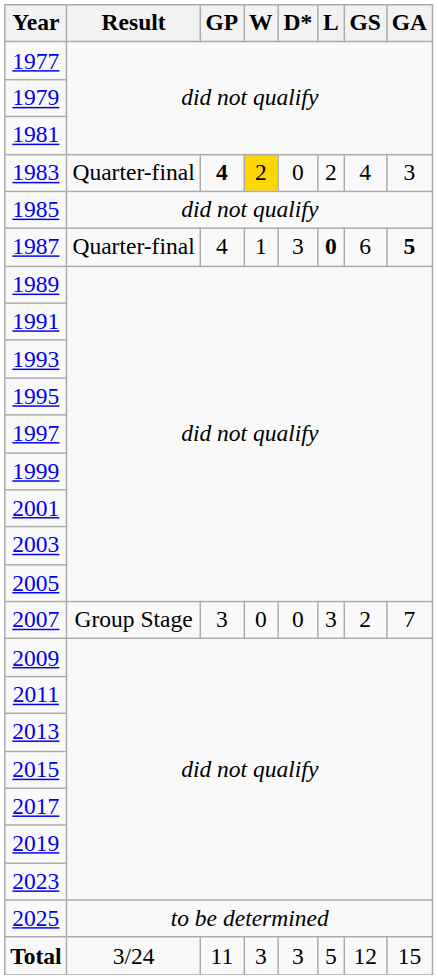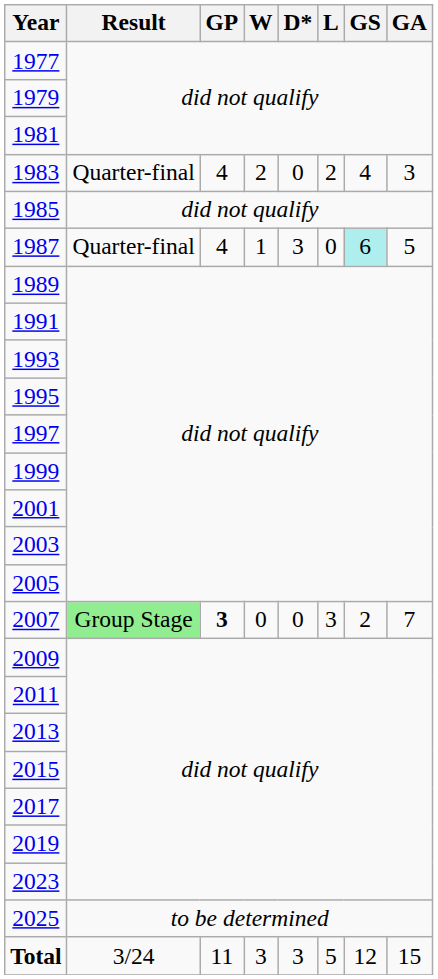(222, 172) bold -> (222, 172) normal
(261, 172) gold background -> (261, 172) no background
(331, 246) bold -> (331, 246) normal
(365, 246) no background -> (365, 246) paleturquoise background
(409, 246) bold -> (409, 246) normal
(134, 619) no background -> (134, 619) lightgreen background
(222, 619) normal -> (222, 619) bold
